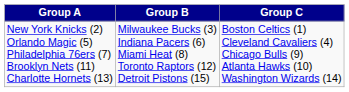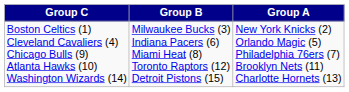columns swapped: (60, 13) <-> (282, 13)
